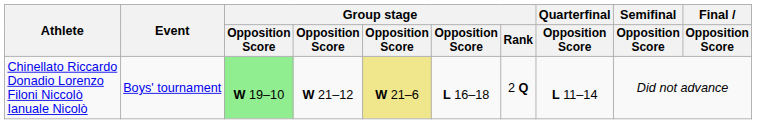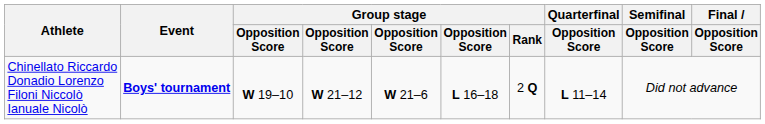(172, 88) normal -> (177, 88) bold
(259, 95) lightgreen background -> (268, 95) no background
(397, 95) khaki background -> (406, 95) no background
